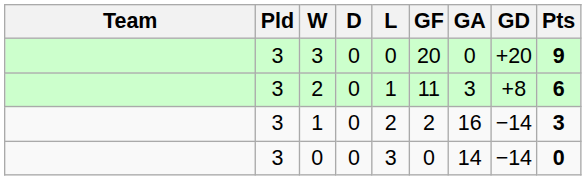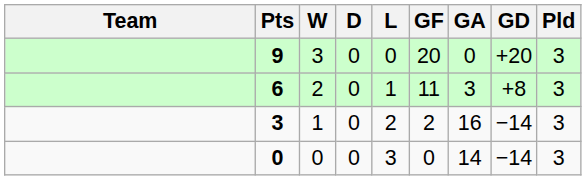columns swapped: (277, 21) <-> (559, 21)
